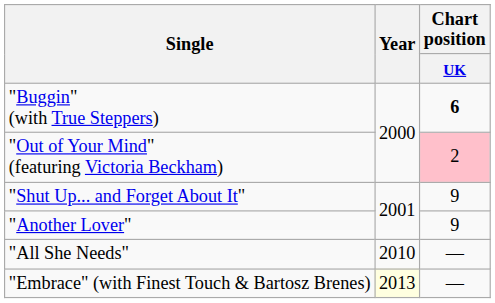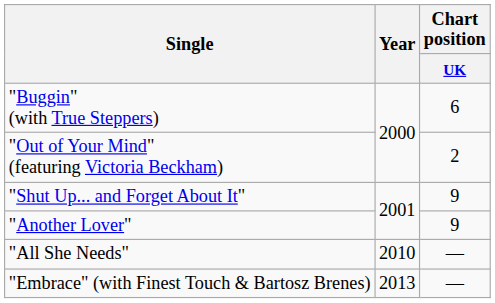(455, 107) bold -> (455, 107) normal
(455, 157) pink background -> (455, 157) no background
(397, 283) lightyellow background -> (397, 283) no background
